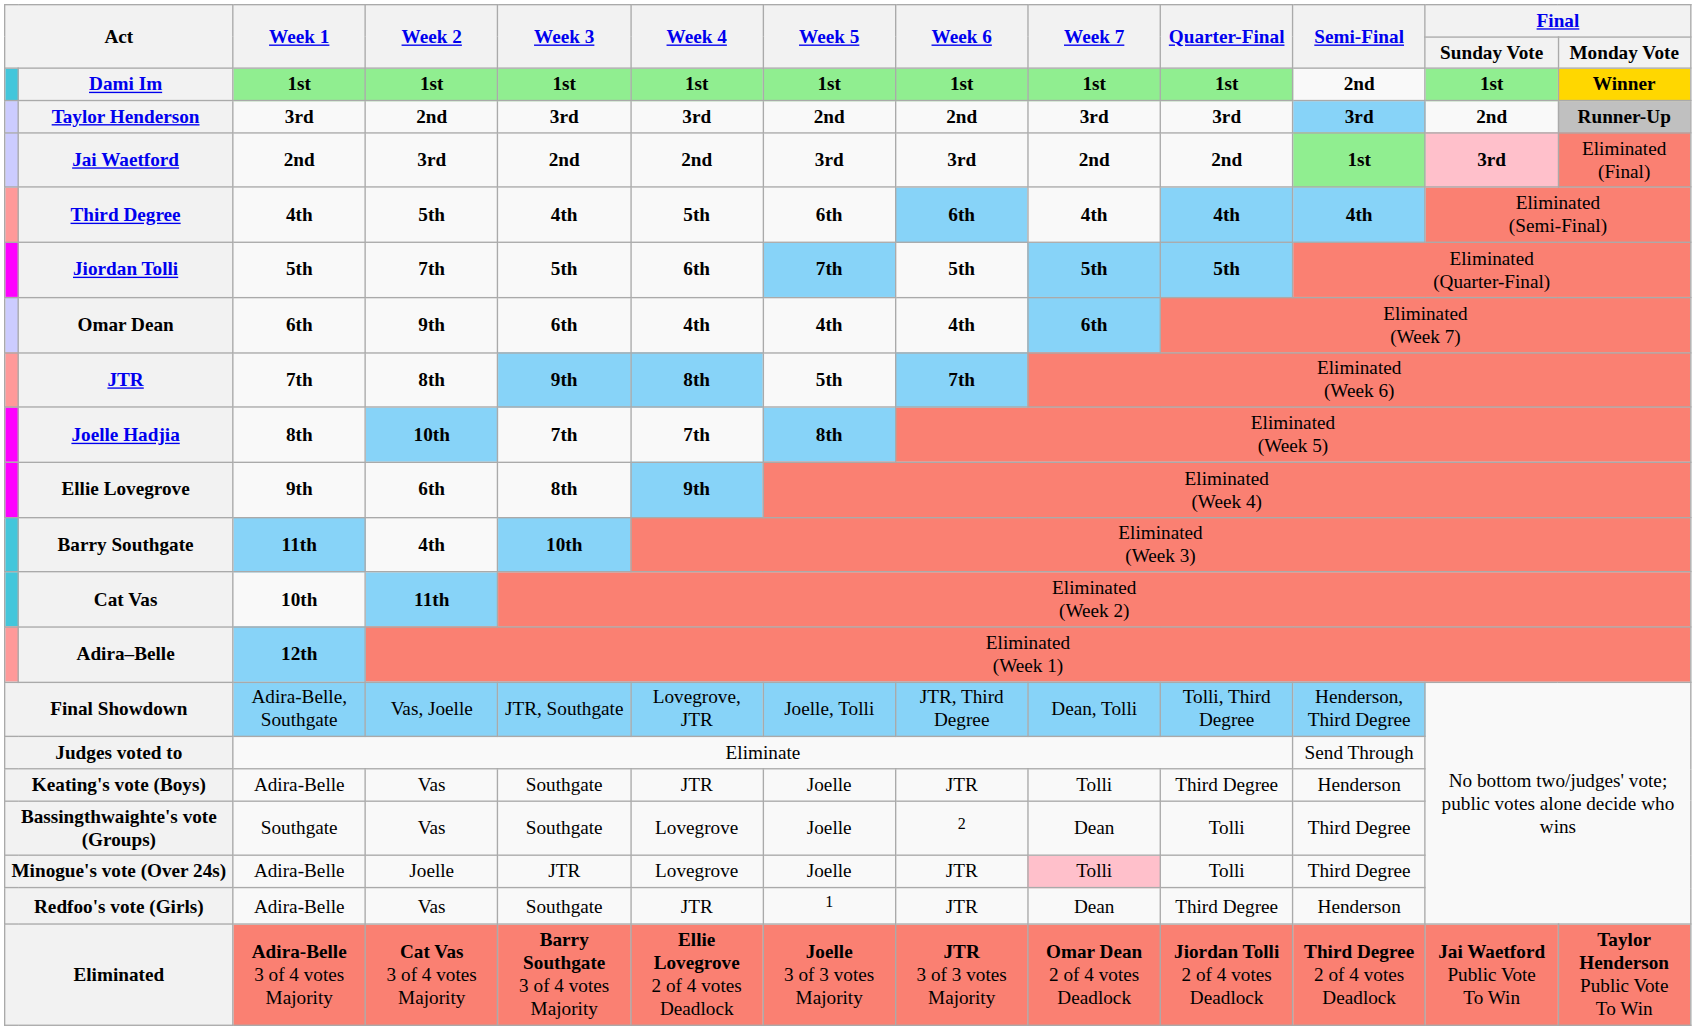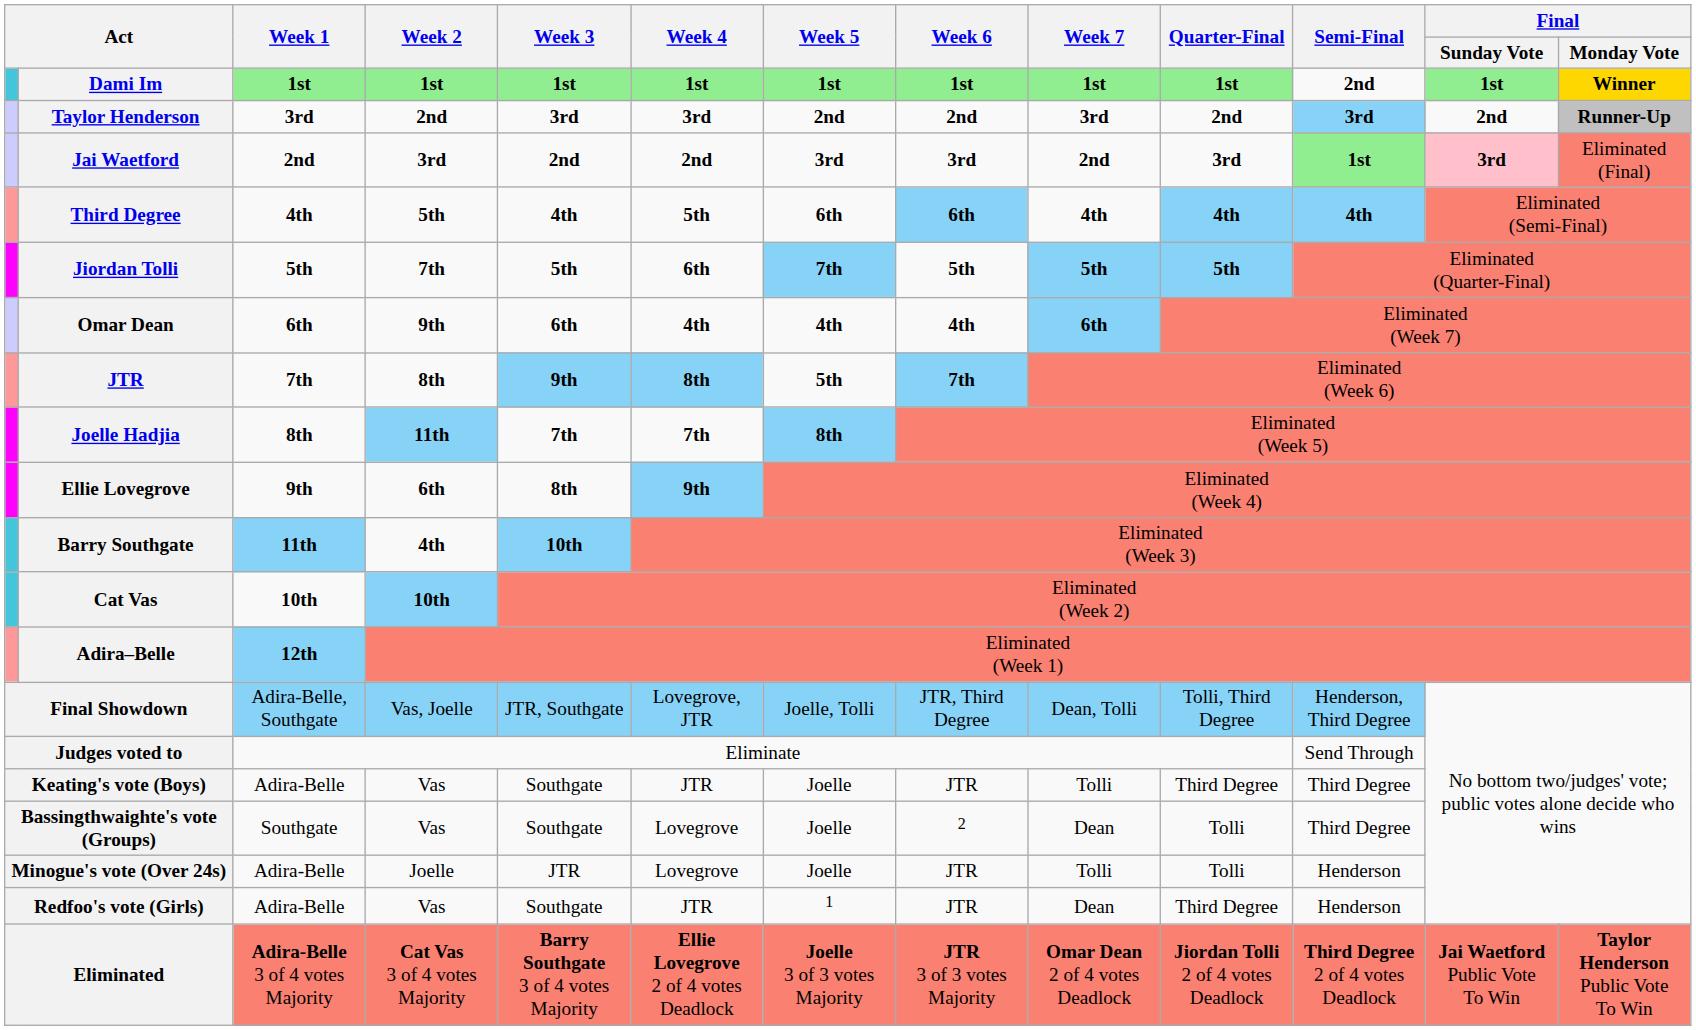(1227, 116) 3rd -> (1227, 116) 2nd
(1227, 160) 2nd -> (1227, 160) 3rd
(432, 434) 10th -> (432, 434) 11th
(432, 599) 11th -> (432, 599) 10th
(1359, 784) Henderson -> (1359, 784) Third Degree
(1094, 871) pink background -> (1094, 871) no background
(1359, 871) Third Degree -> (1359, 871) Henderson
